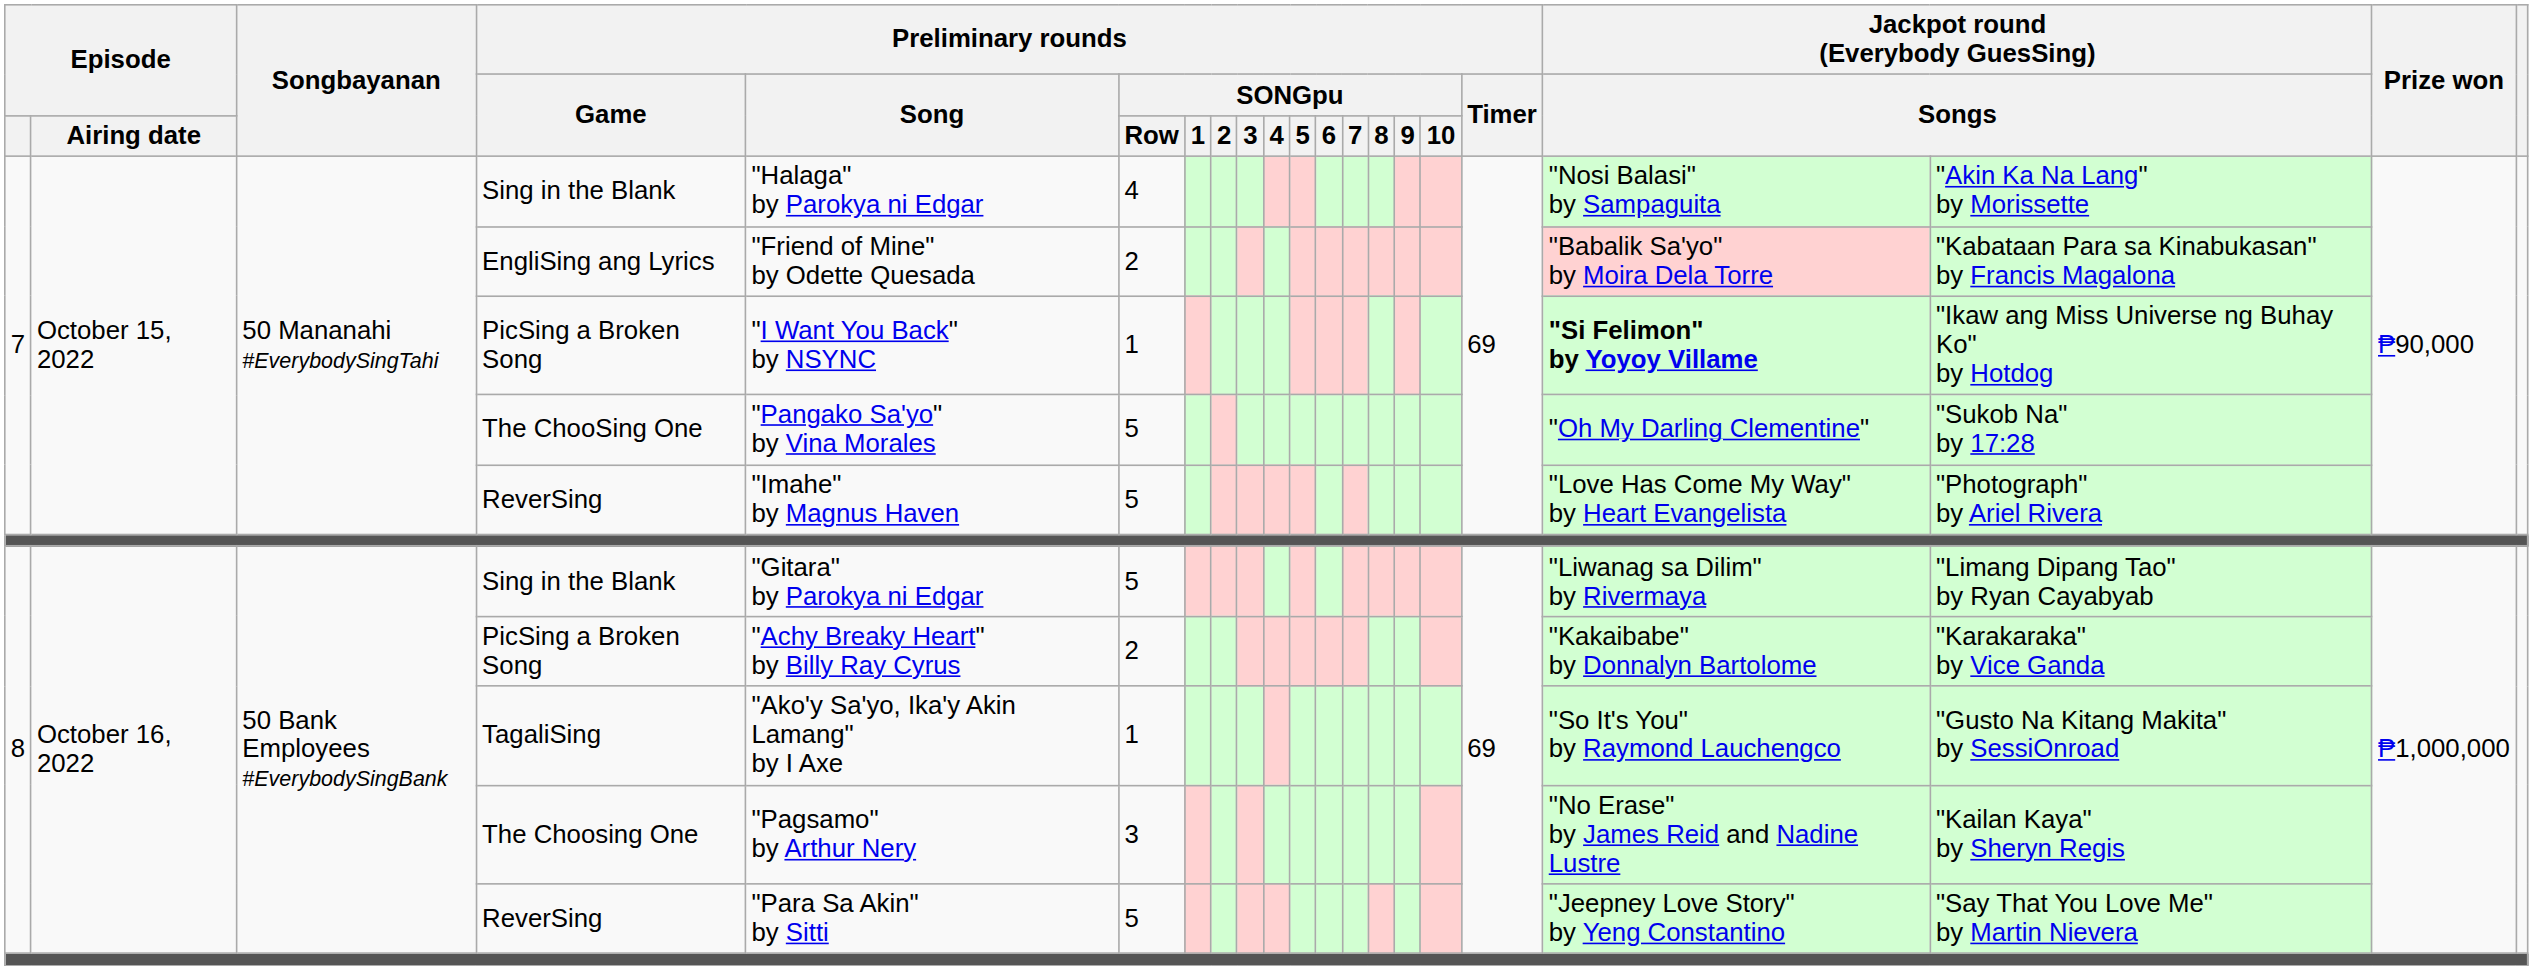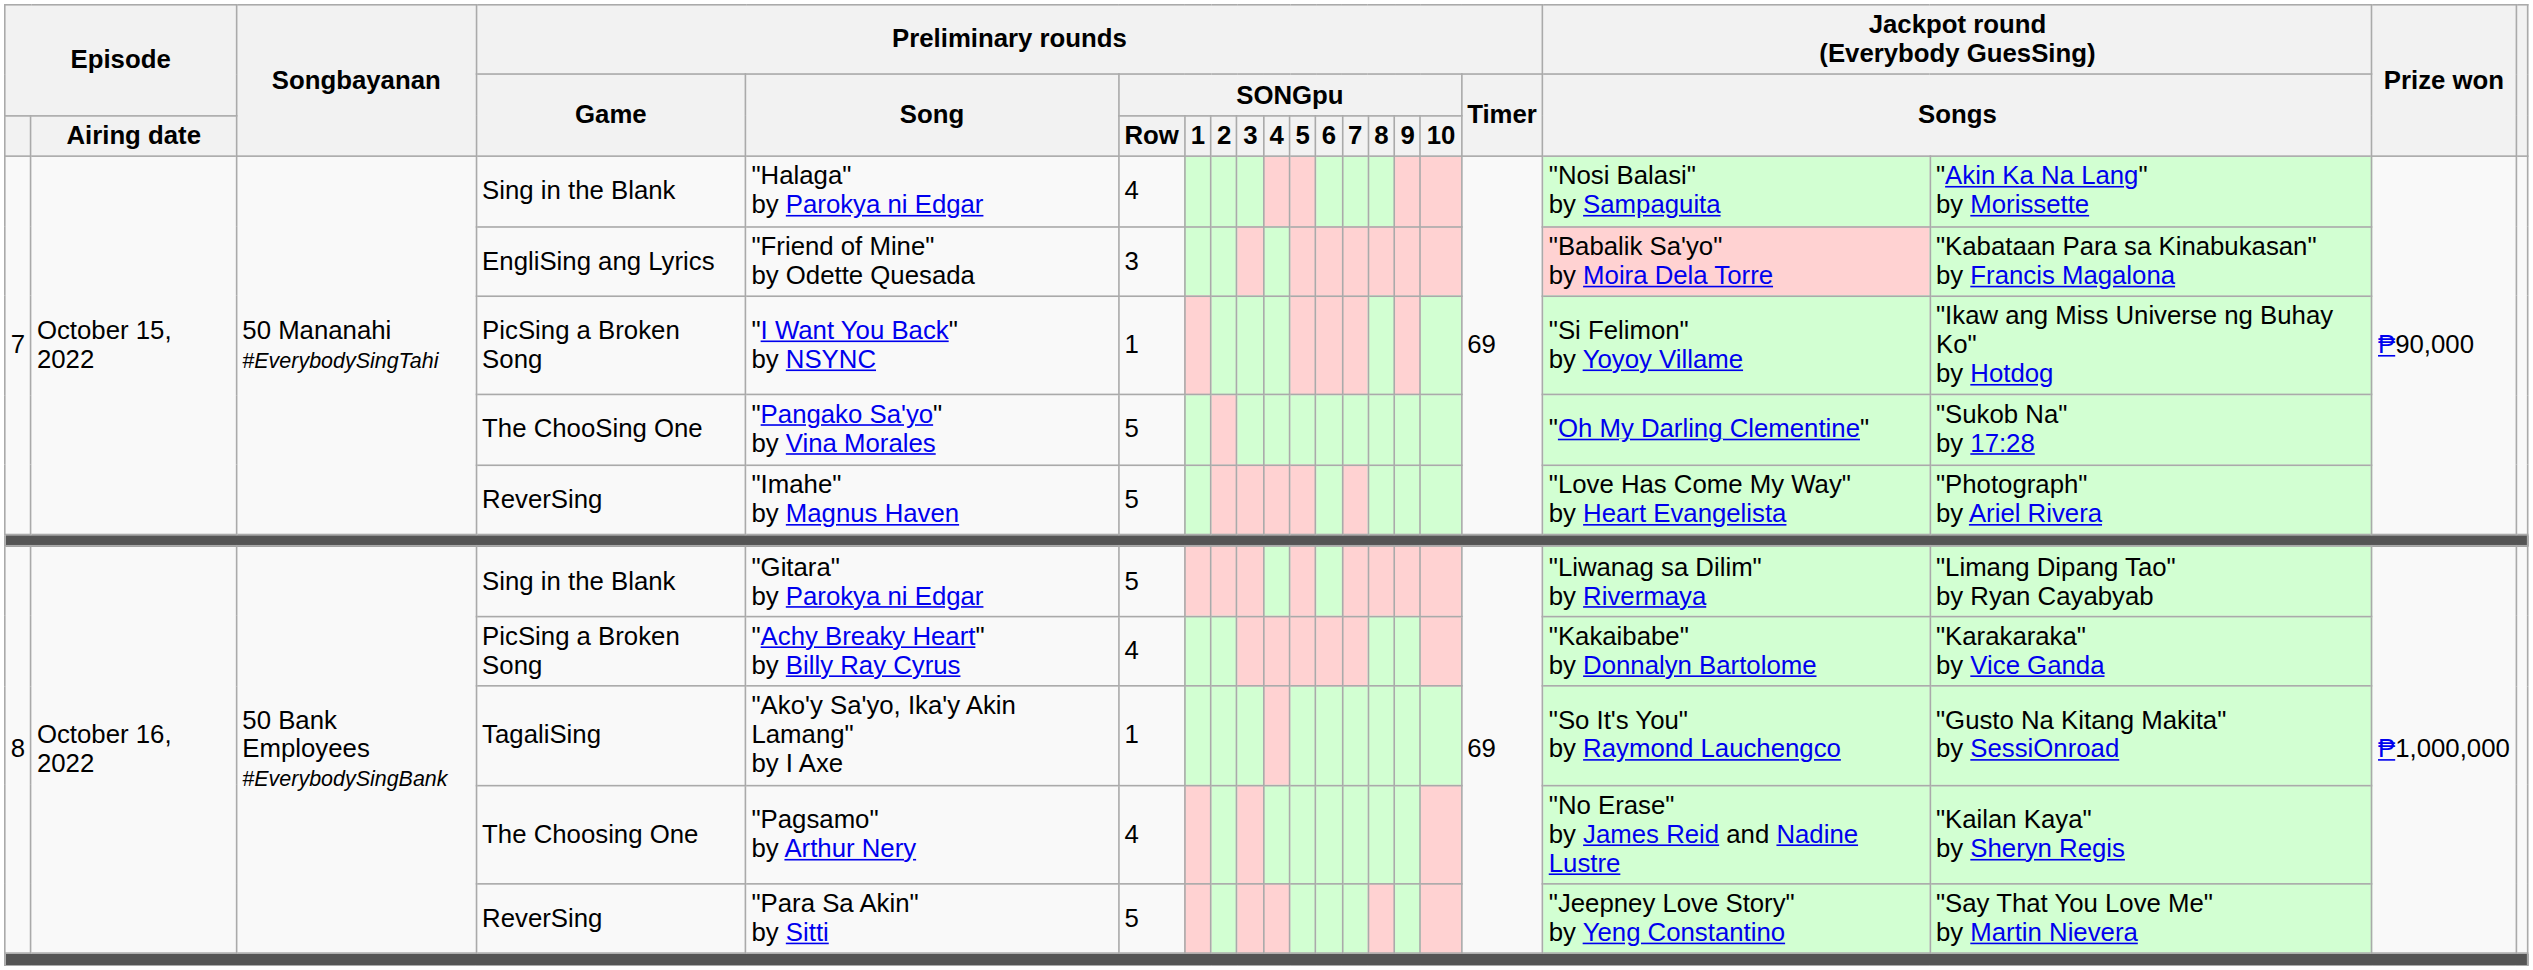(1132, 260) 2 -> (1132, 260) 3
(1653, 345) bold -> (1646, 345) normal
(1132, 650) 2 -> (1132, 650) 4
(1132, 833) 3 -> (1132, 833) 4
